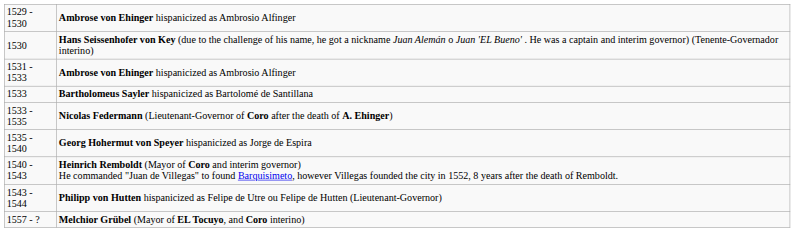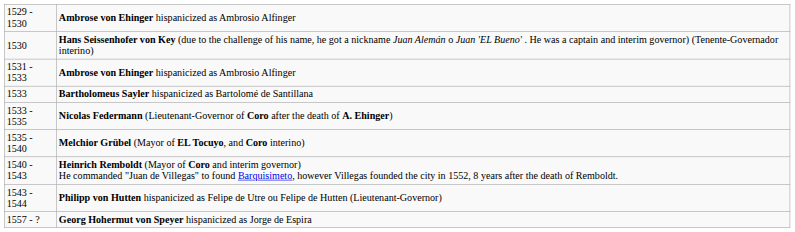(185, 143) Georg Hohermut von Speyer hispanicized as Jorge de Espira -> (182, 143) Melchior Grübel (Mayor of EL Tocuyo, and Coro interino)
(182, 219) Melchior Grübel (Mayor of EL Tocuyo, and Coro interino) -> (185, 219) Georg Hohermut von Speyer hispanicized as Jorge de Espira
